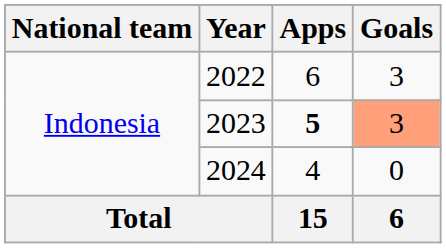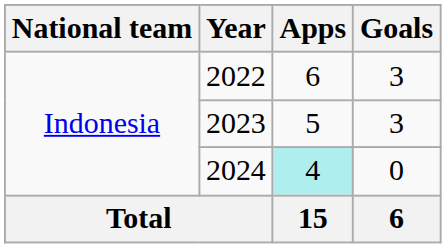(313, 123) bold -> (313, 123) normal
(396, 123) lightsalmon background -> (396, 123) no background
(313, 170) no background -> (313, 170) paleturquoise background
